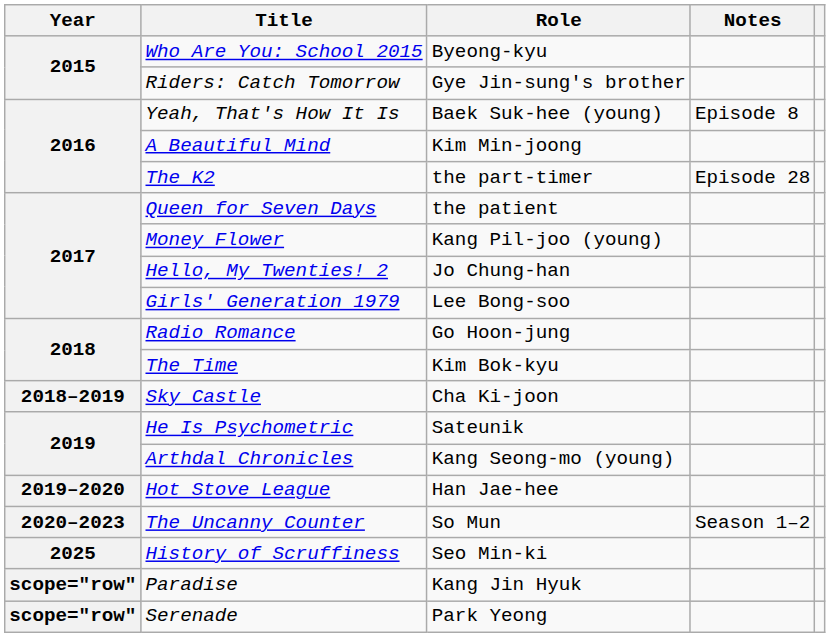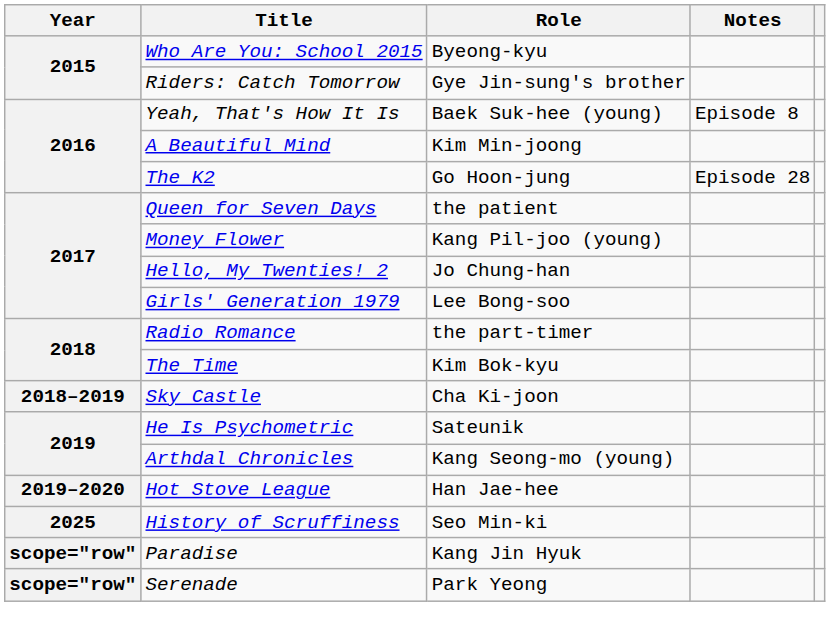(513, 177) the part-timer -> (501, 177) Go Hoon-jung
(501, 334) Go Hoon-jung -> (513, 334) the part-timer
- row: (255, 522)
